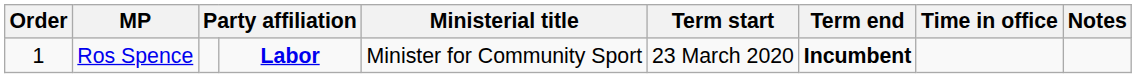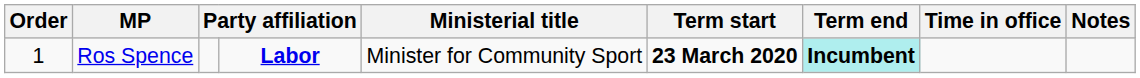(723, 55) normal -> (725, 55) bold
(858, 55) no background -> (861, 55) paleturquoise background
